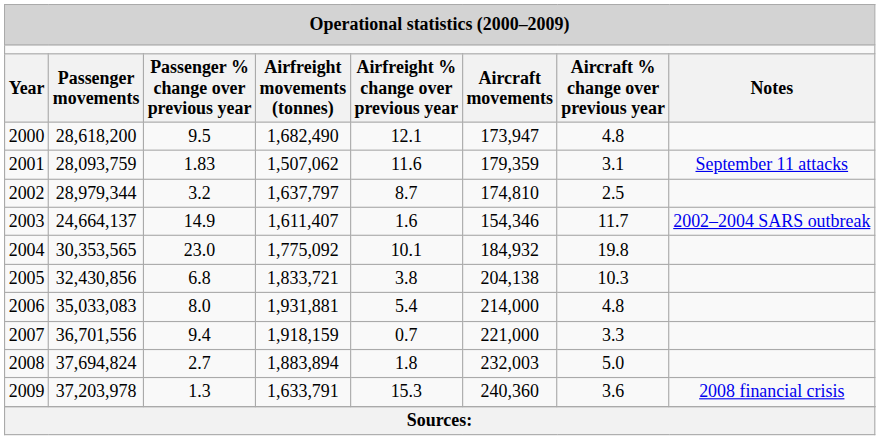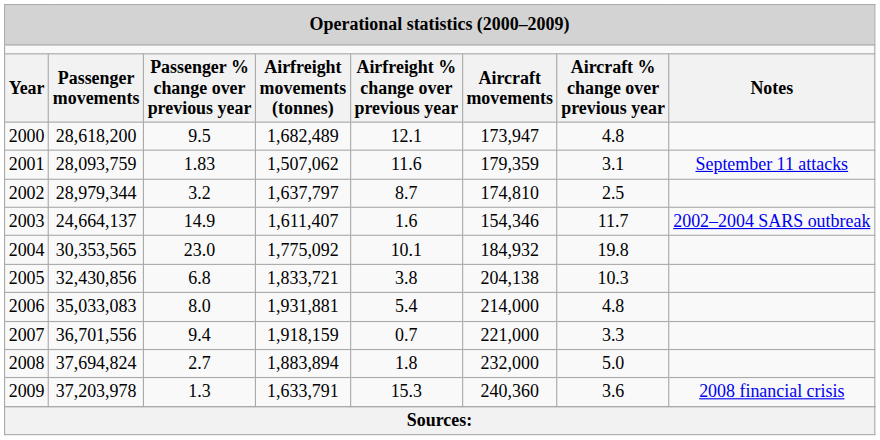(303, 136) 1,682,490 -> (303, 136) 1,682,489
(510, 363) 232,003 -> (510, 363) 232,000
